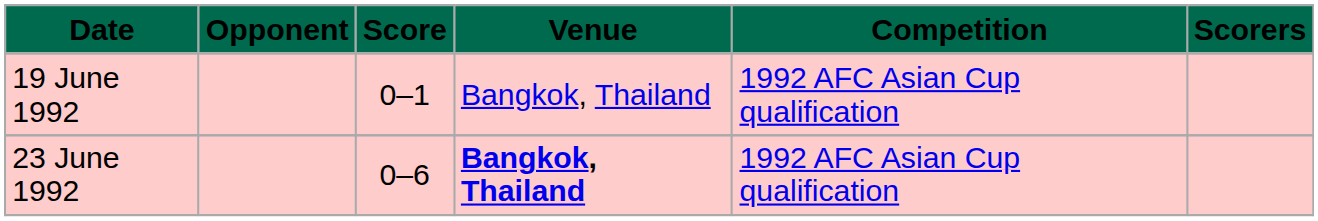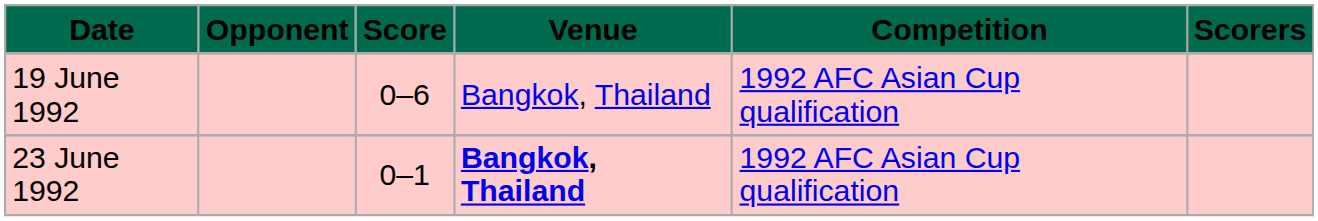(405, 94) 0–1 -> (405, 94) 0–6
(405, 175) 0–6 -> (405, 175) 0–1
